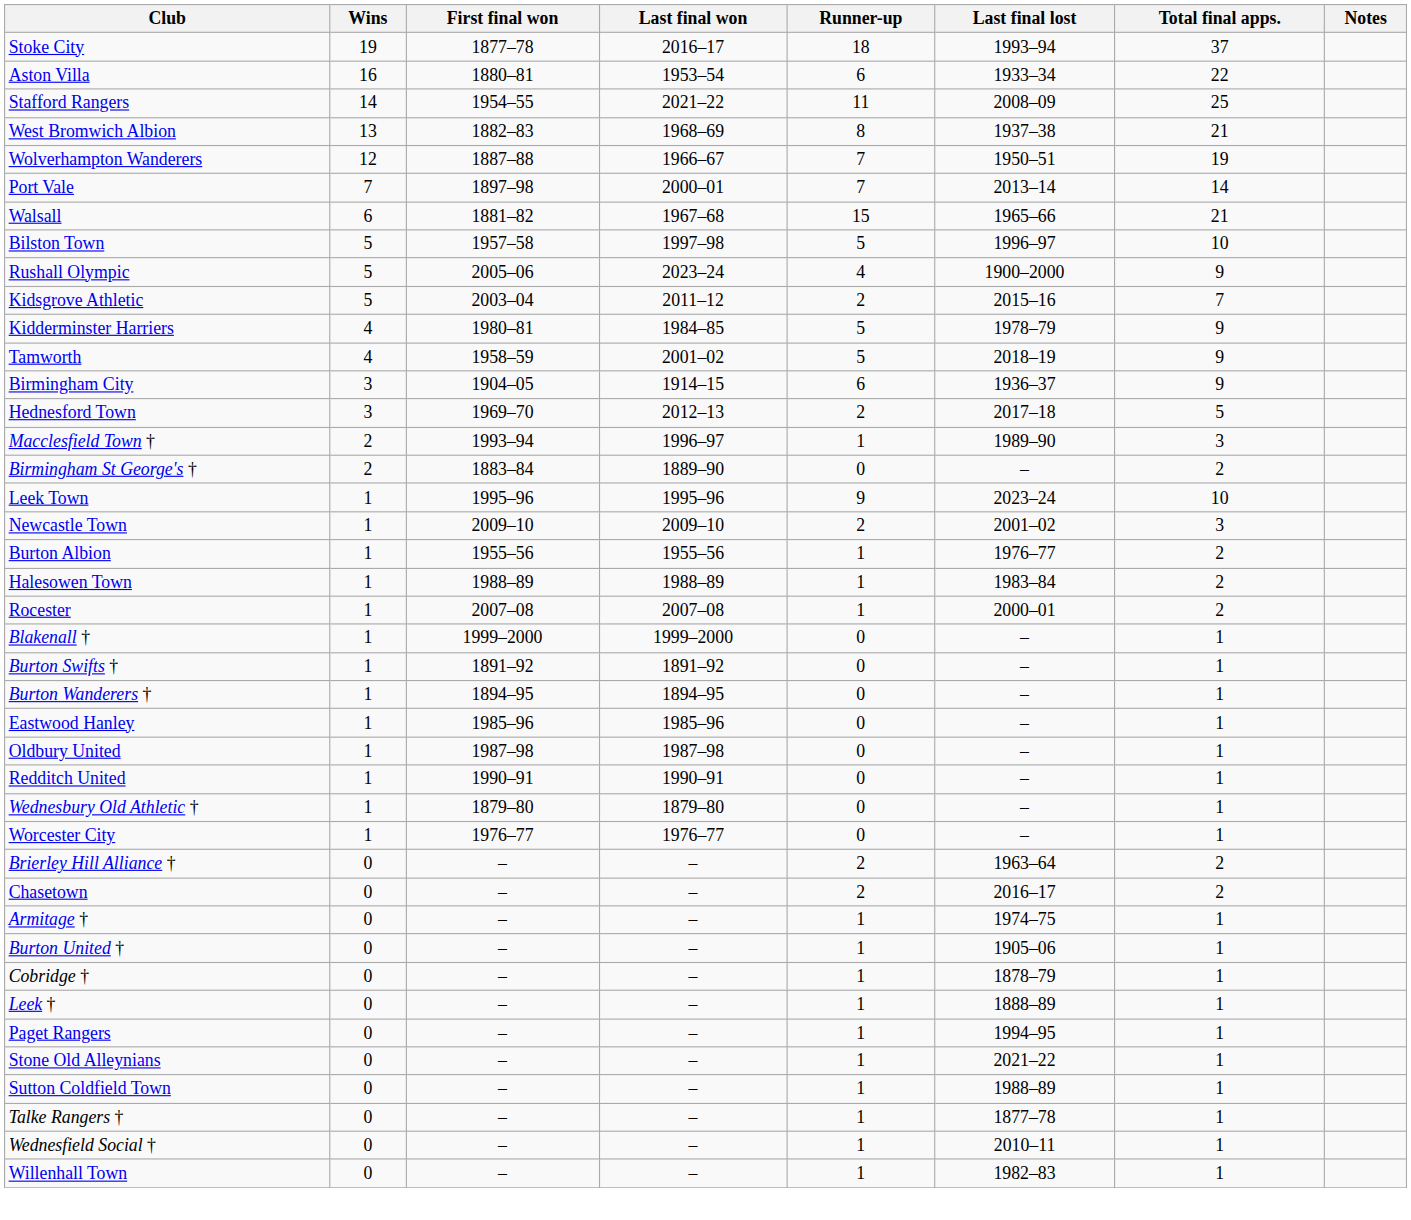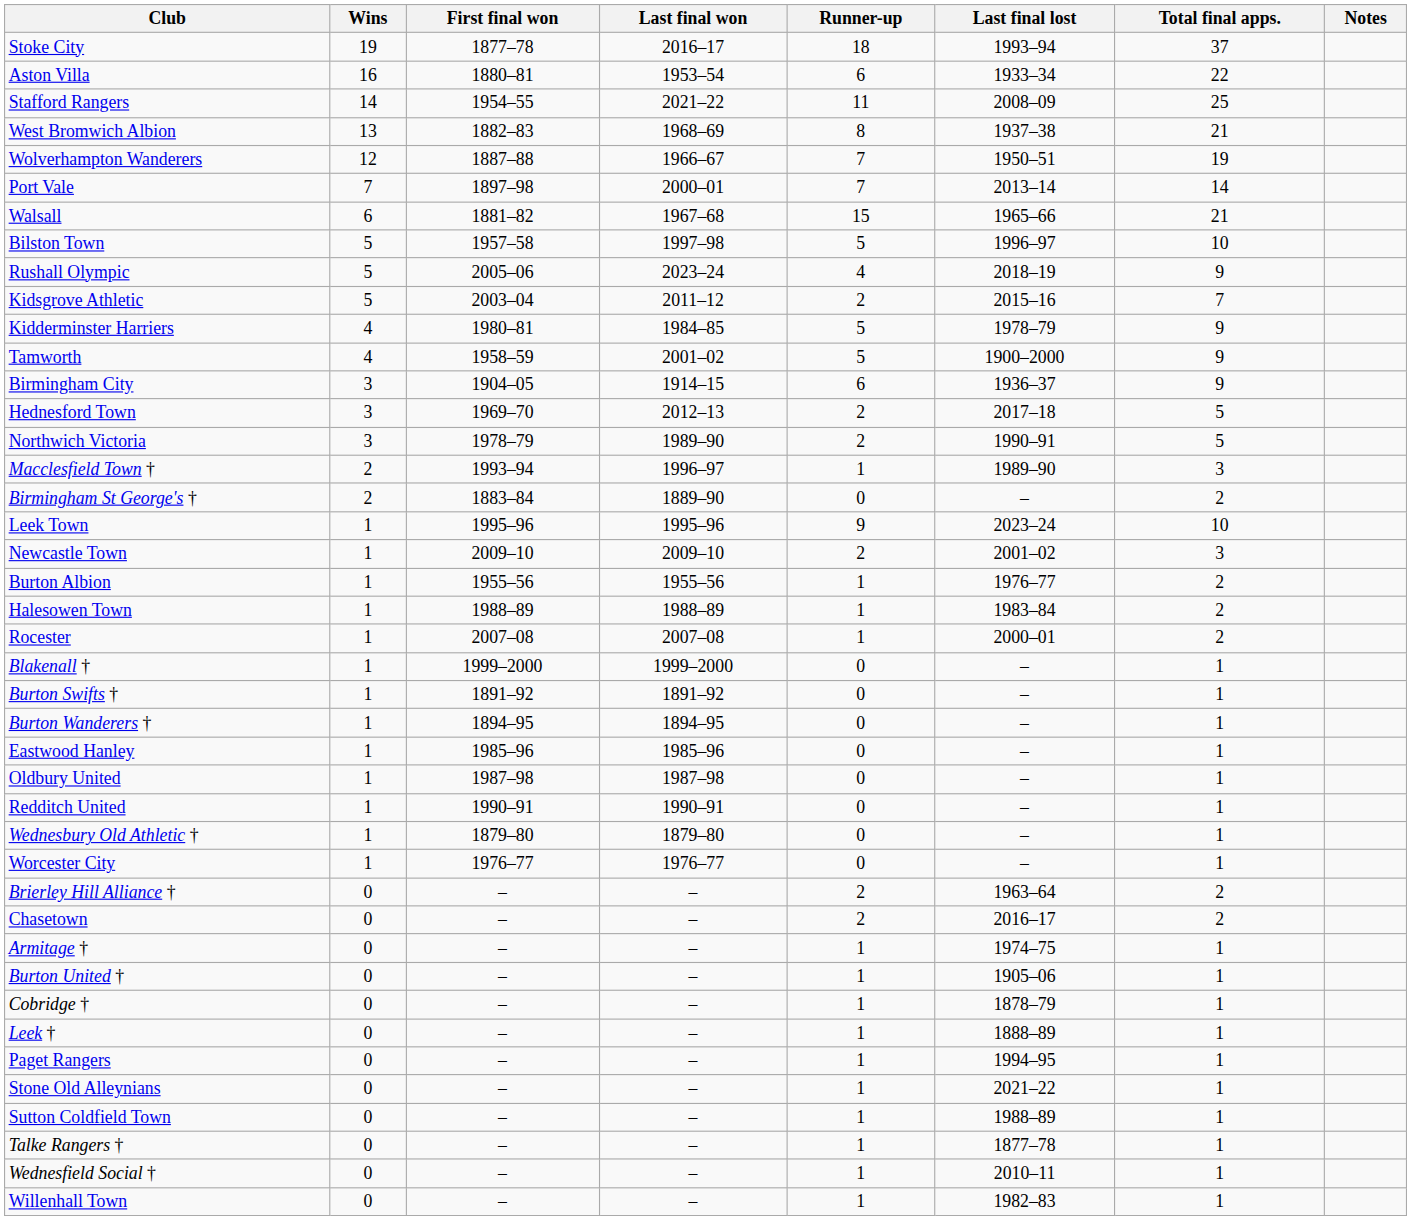(1025, 272) 1900–2000 -> (1025, 272) 2018–19
(1025, 356) 2018–19 -> (1025, 356) 1900–2000
+ row: (77, 441)
